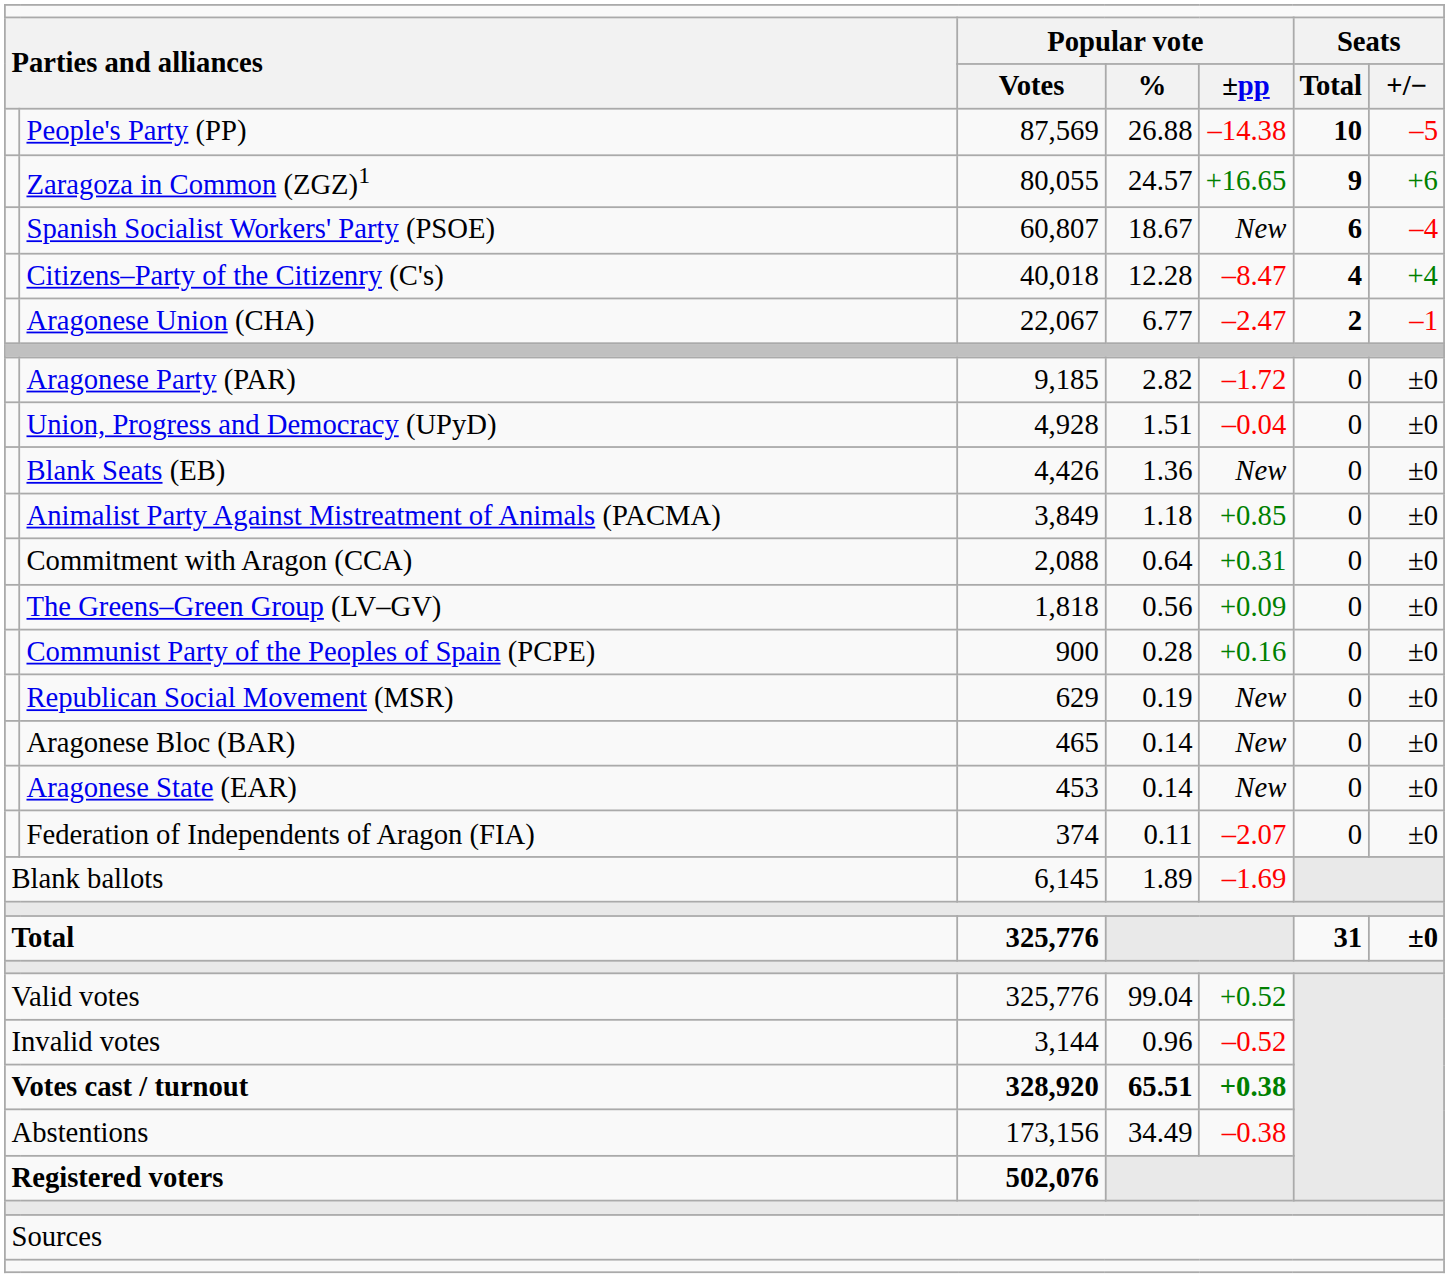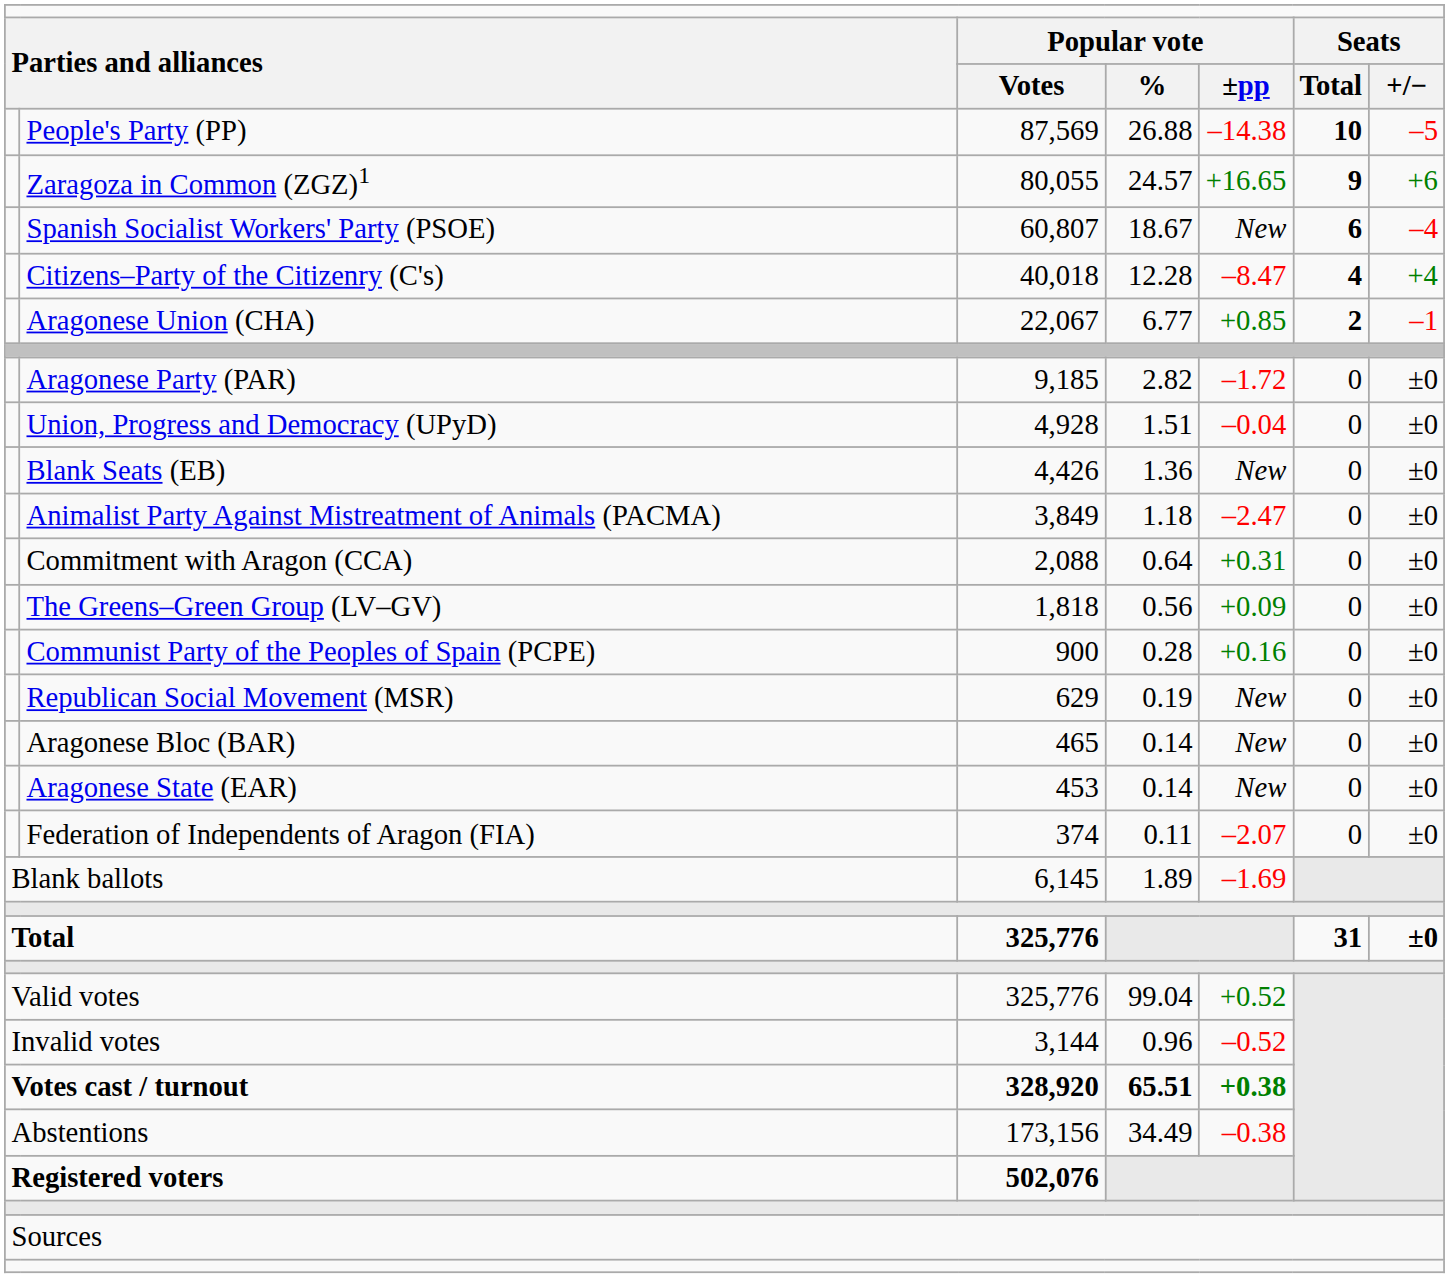(1254, 320) –2.47 -> (1253, 320) +0.85
(1253, 515) +0.85 -> (1254, 515) –2.47
